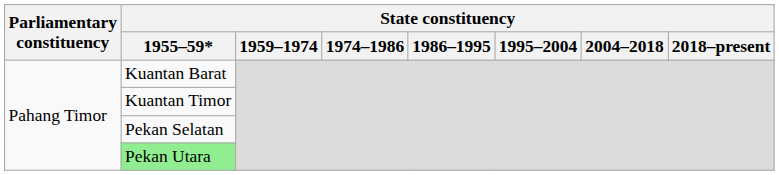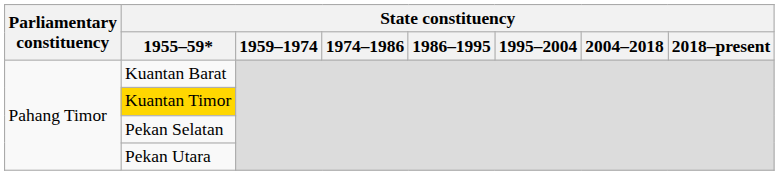(178, 101) no background -> (178, 101) gold background
(168, 156) lightgreen background -> (168, 156) no background
